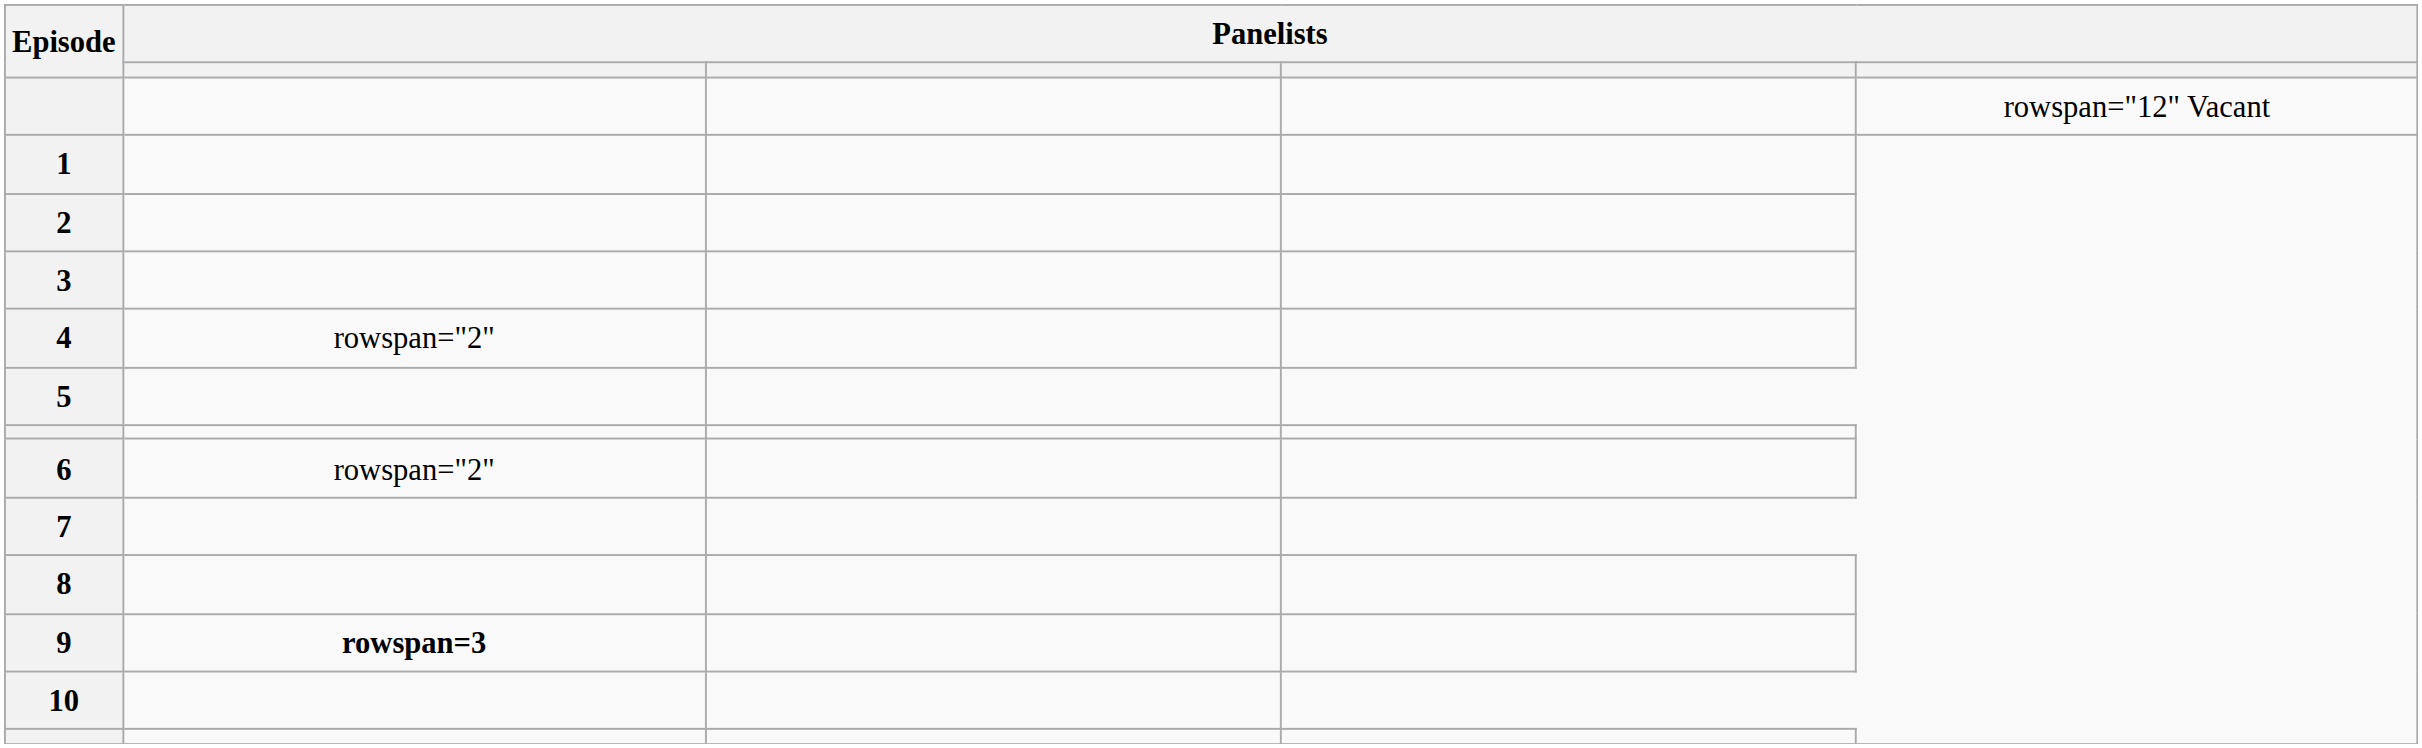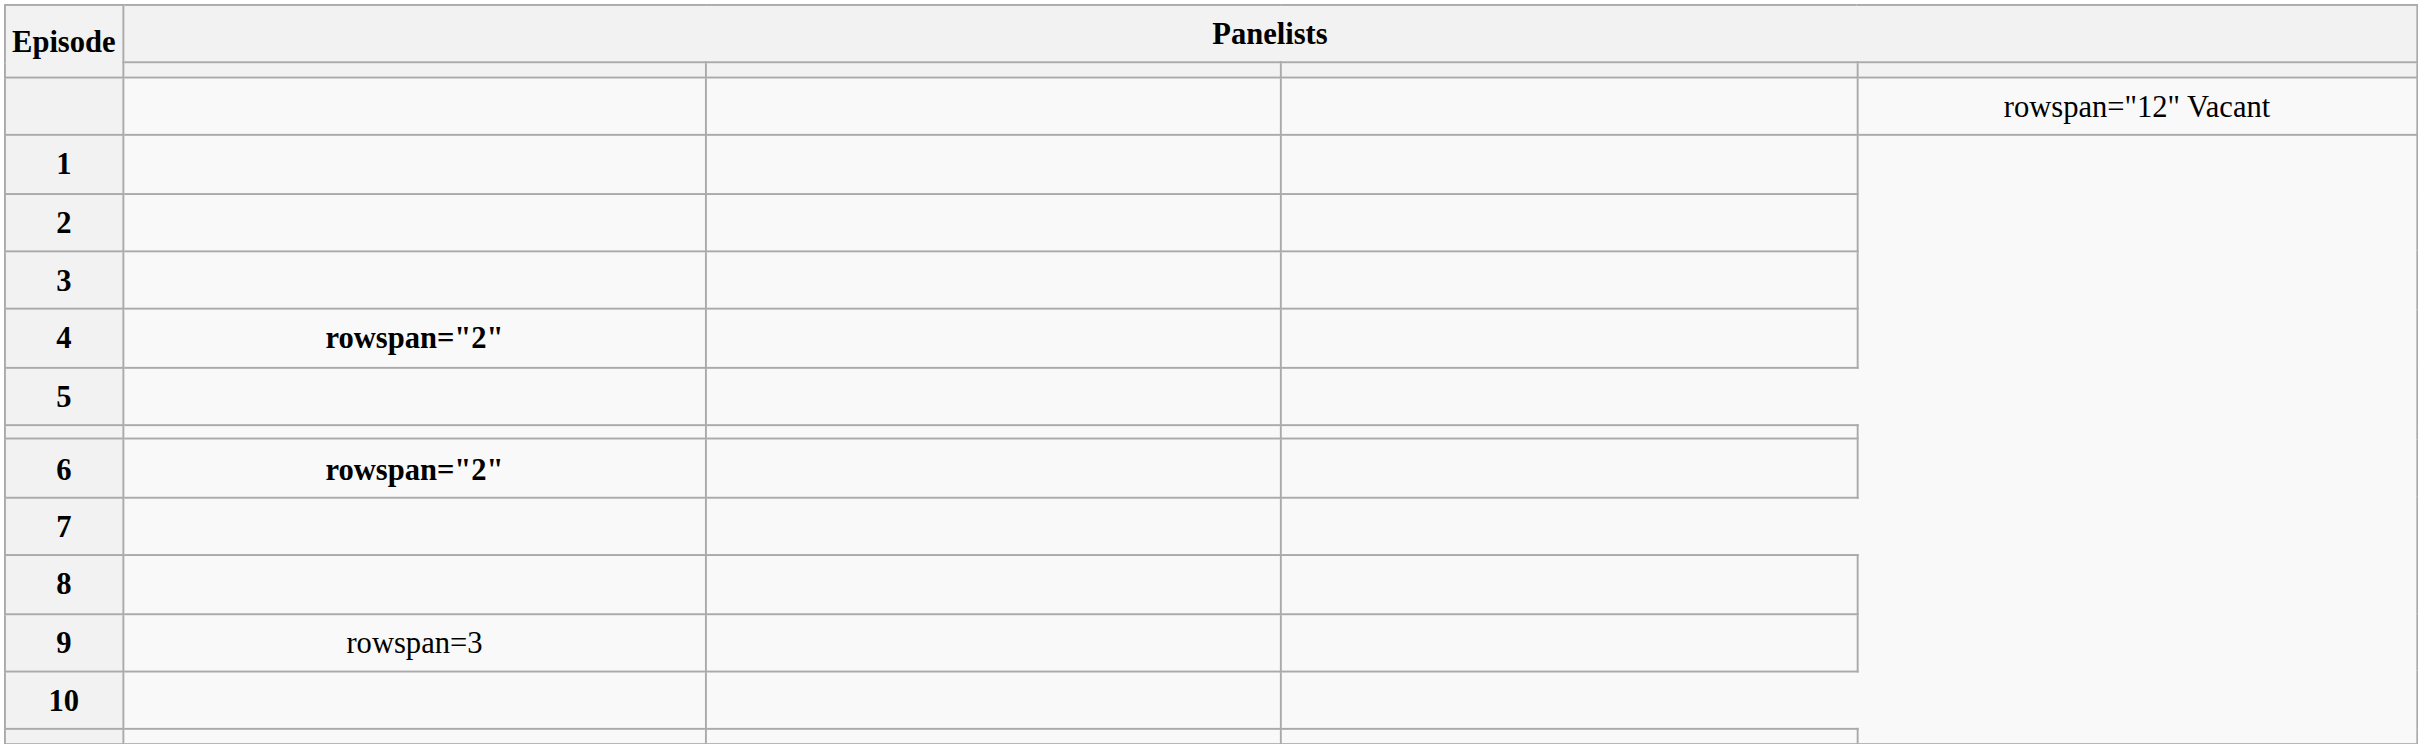(414, 338) normal -> (414, 338) bold
(414, 468) normal -> (414, 468) bold
(414, 642) bold -> (414, 642) normal
